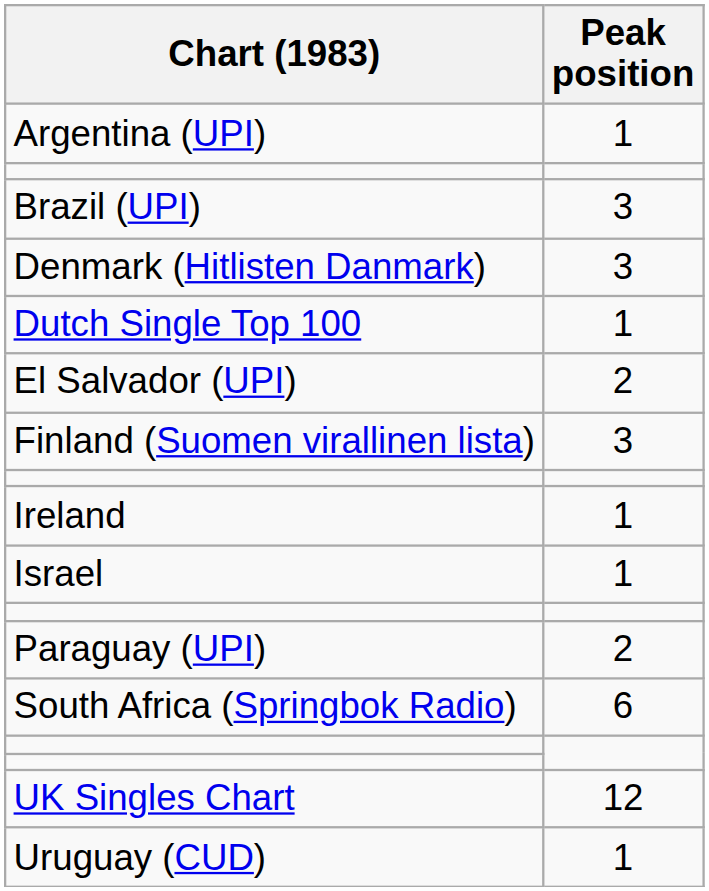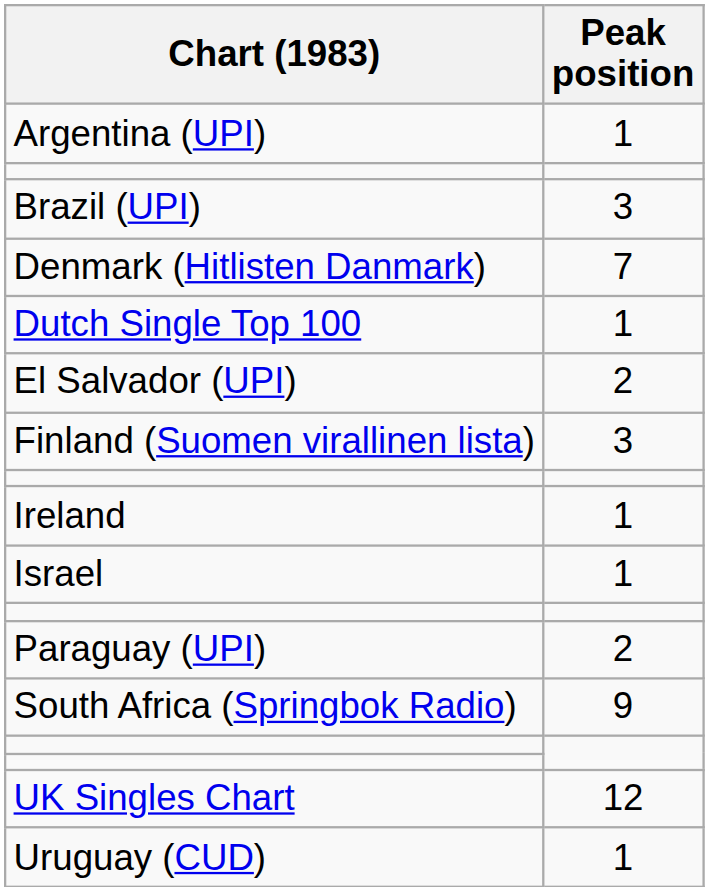(623, 265) 3 -> (623, 265) 7
(623, 706) 6 -> (623, 706) 9
